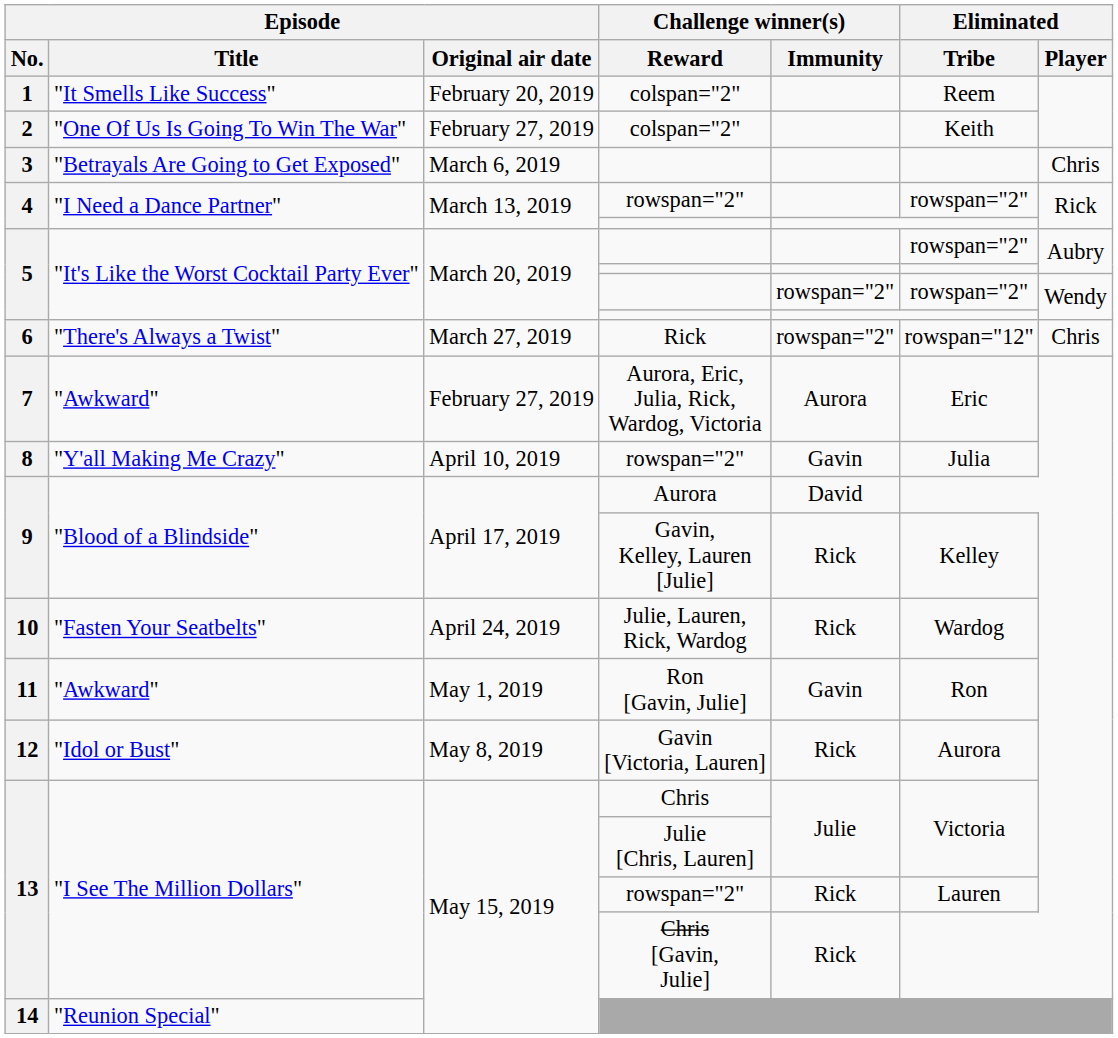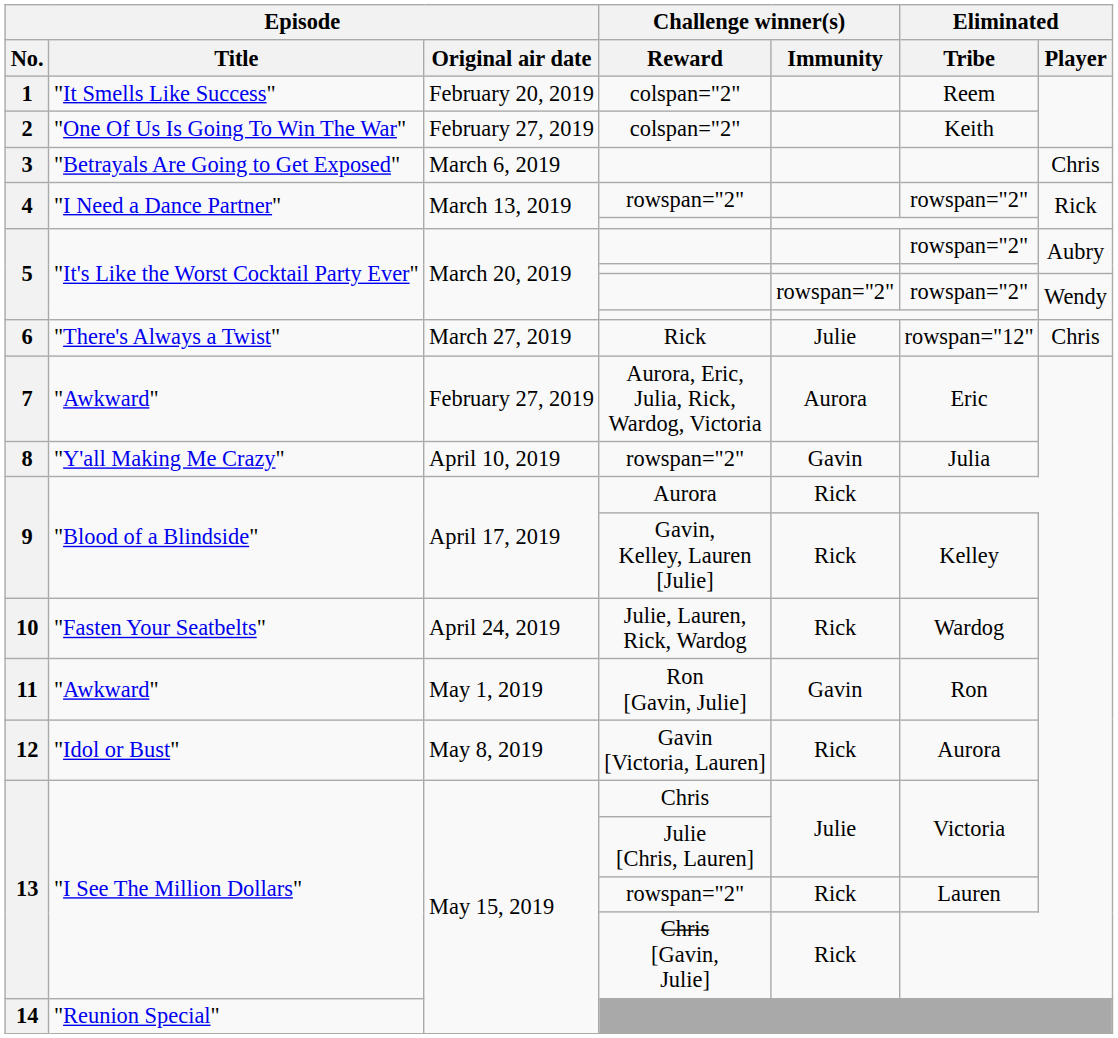(835, 337) rowspan="2" -> (835, 337) Julie
(835, 494) David -> (835, 494) Rick
